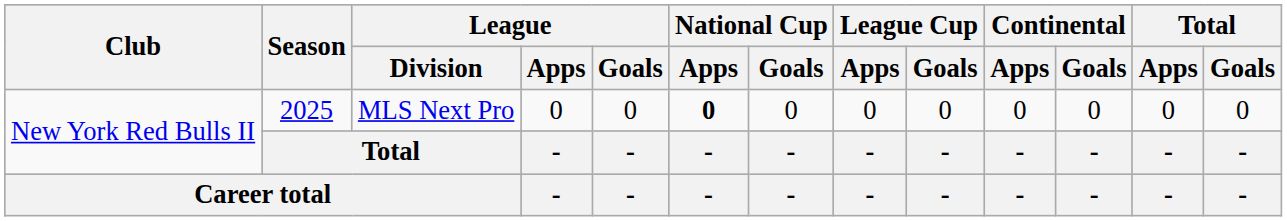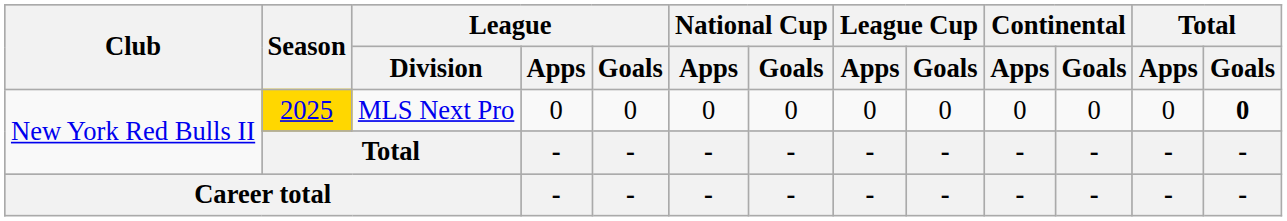(307, 109) no background -> (307, 109) gold background
(709, 109) bold -> (709, 109) normal
(1243, 109) normal -> (1243, 109) bold
